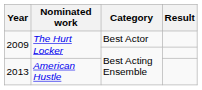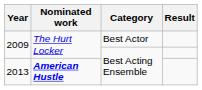(54, 71) normal -> (56, 71) bold
